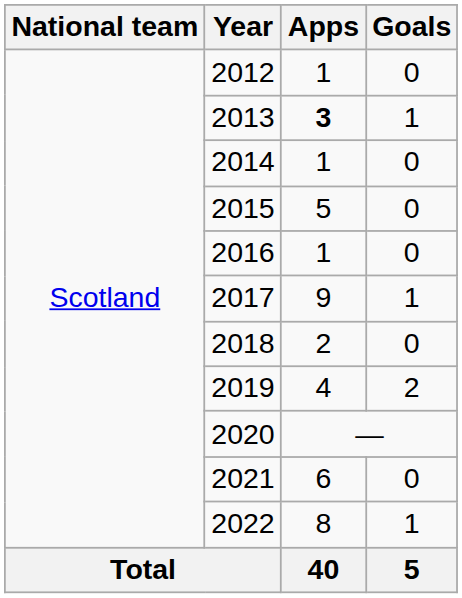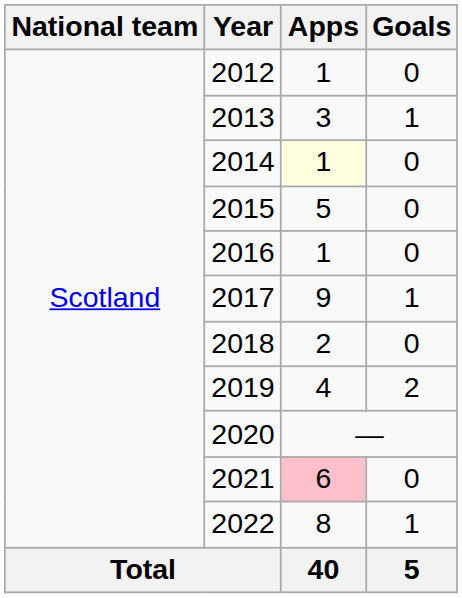(323, 117) bold -> (323, 117) normal
(323, 162) no background -> (323, 162) lightyellow background
(323, 478) no background -> (323, 478) pink background
